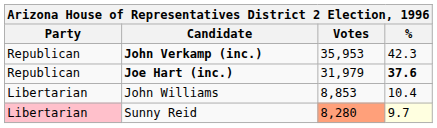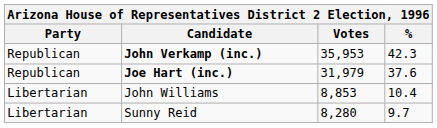(402, 73) bold -> (402, 73) normal
(47, 113) pink background -> (47, 113) no background
(339, 113) lightsalmon background -> (339, 113) no background
(399, 113) lightyellow background -> (399, 113) no background
